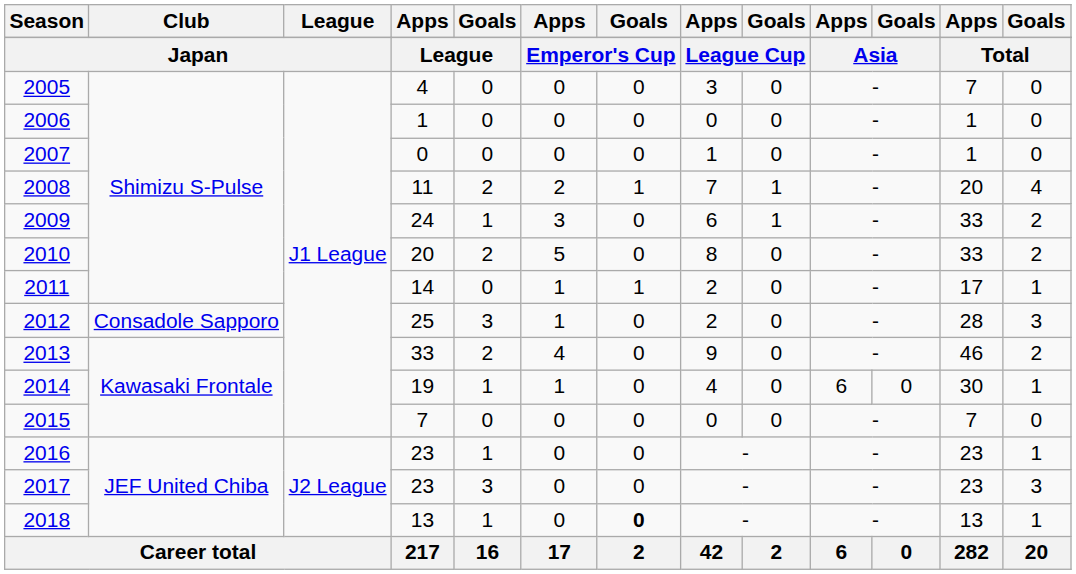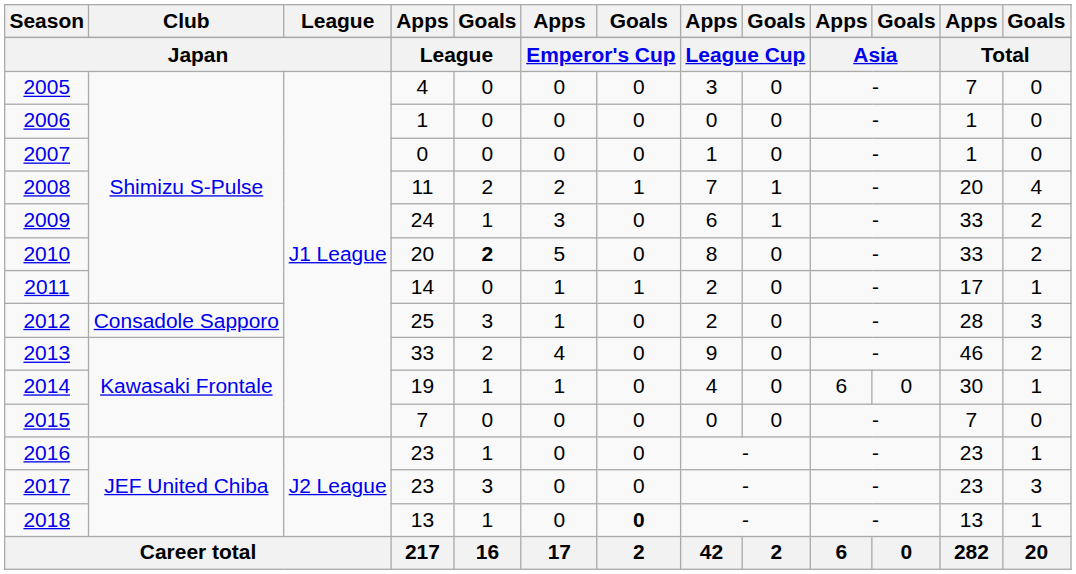(487, 253) normal -> (487, 253) bold
